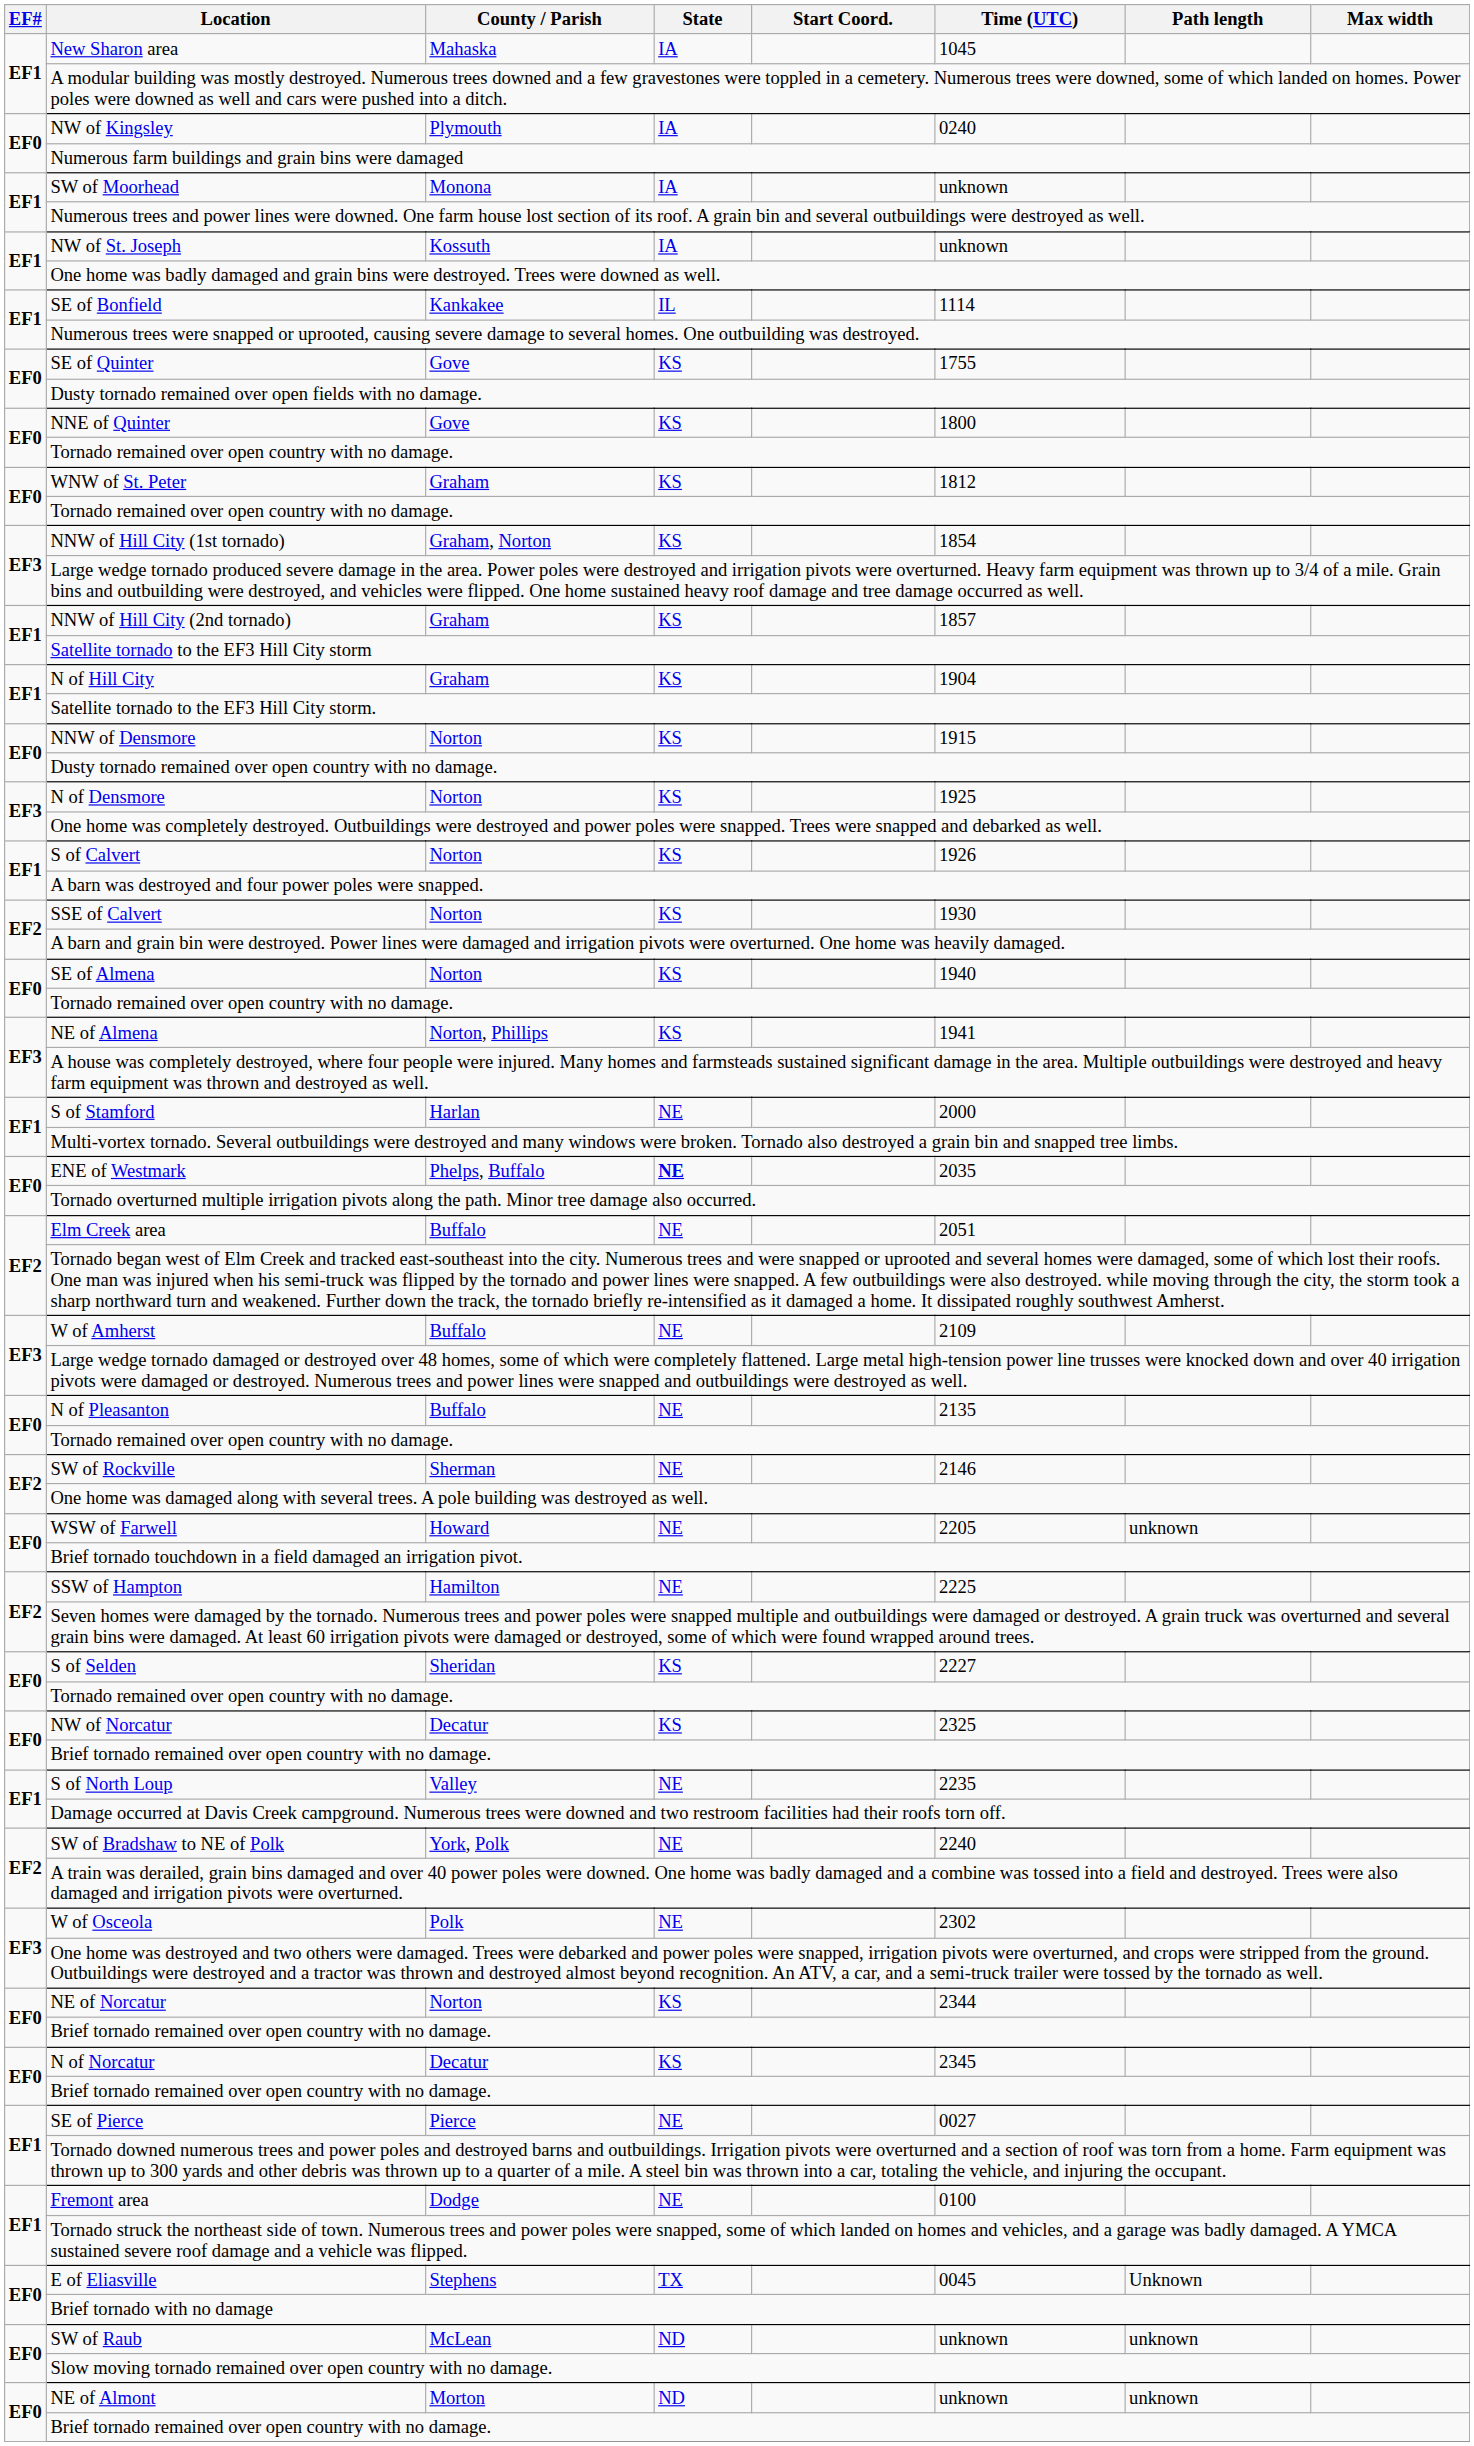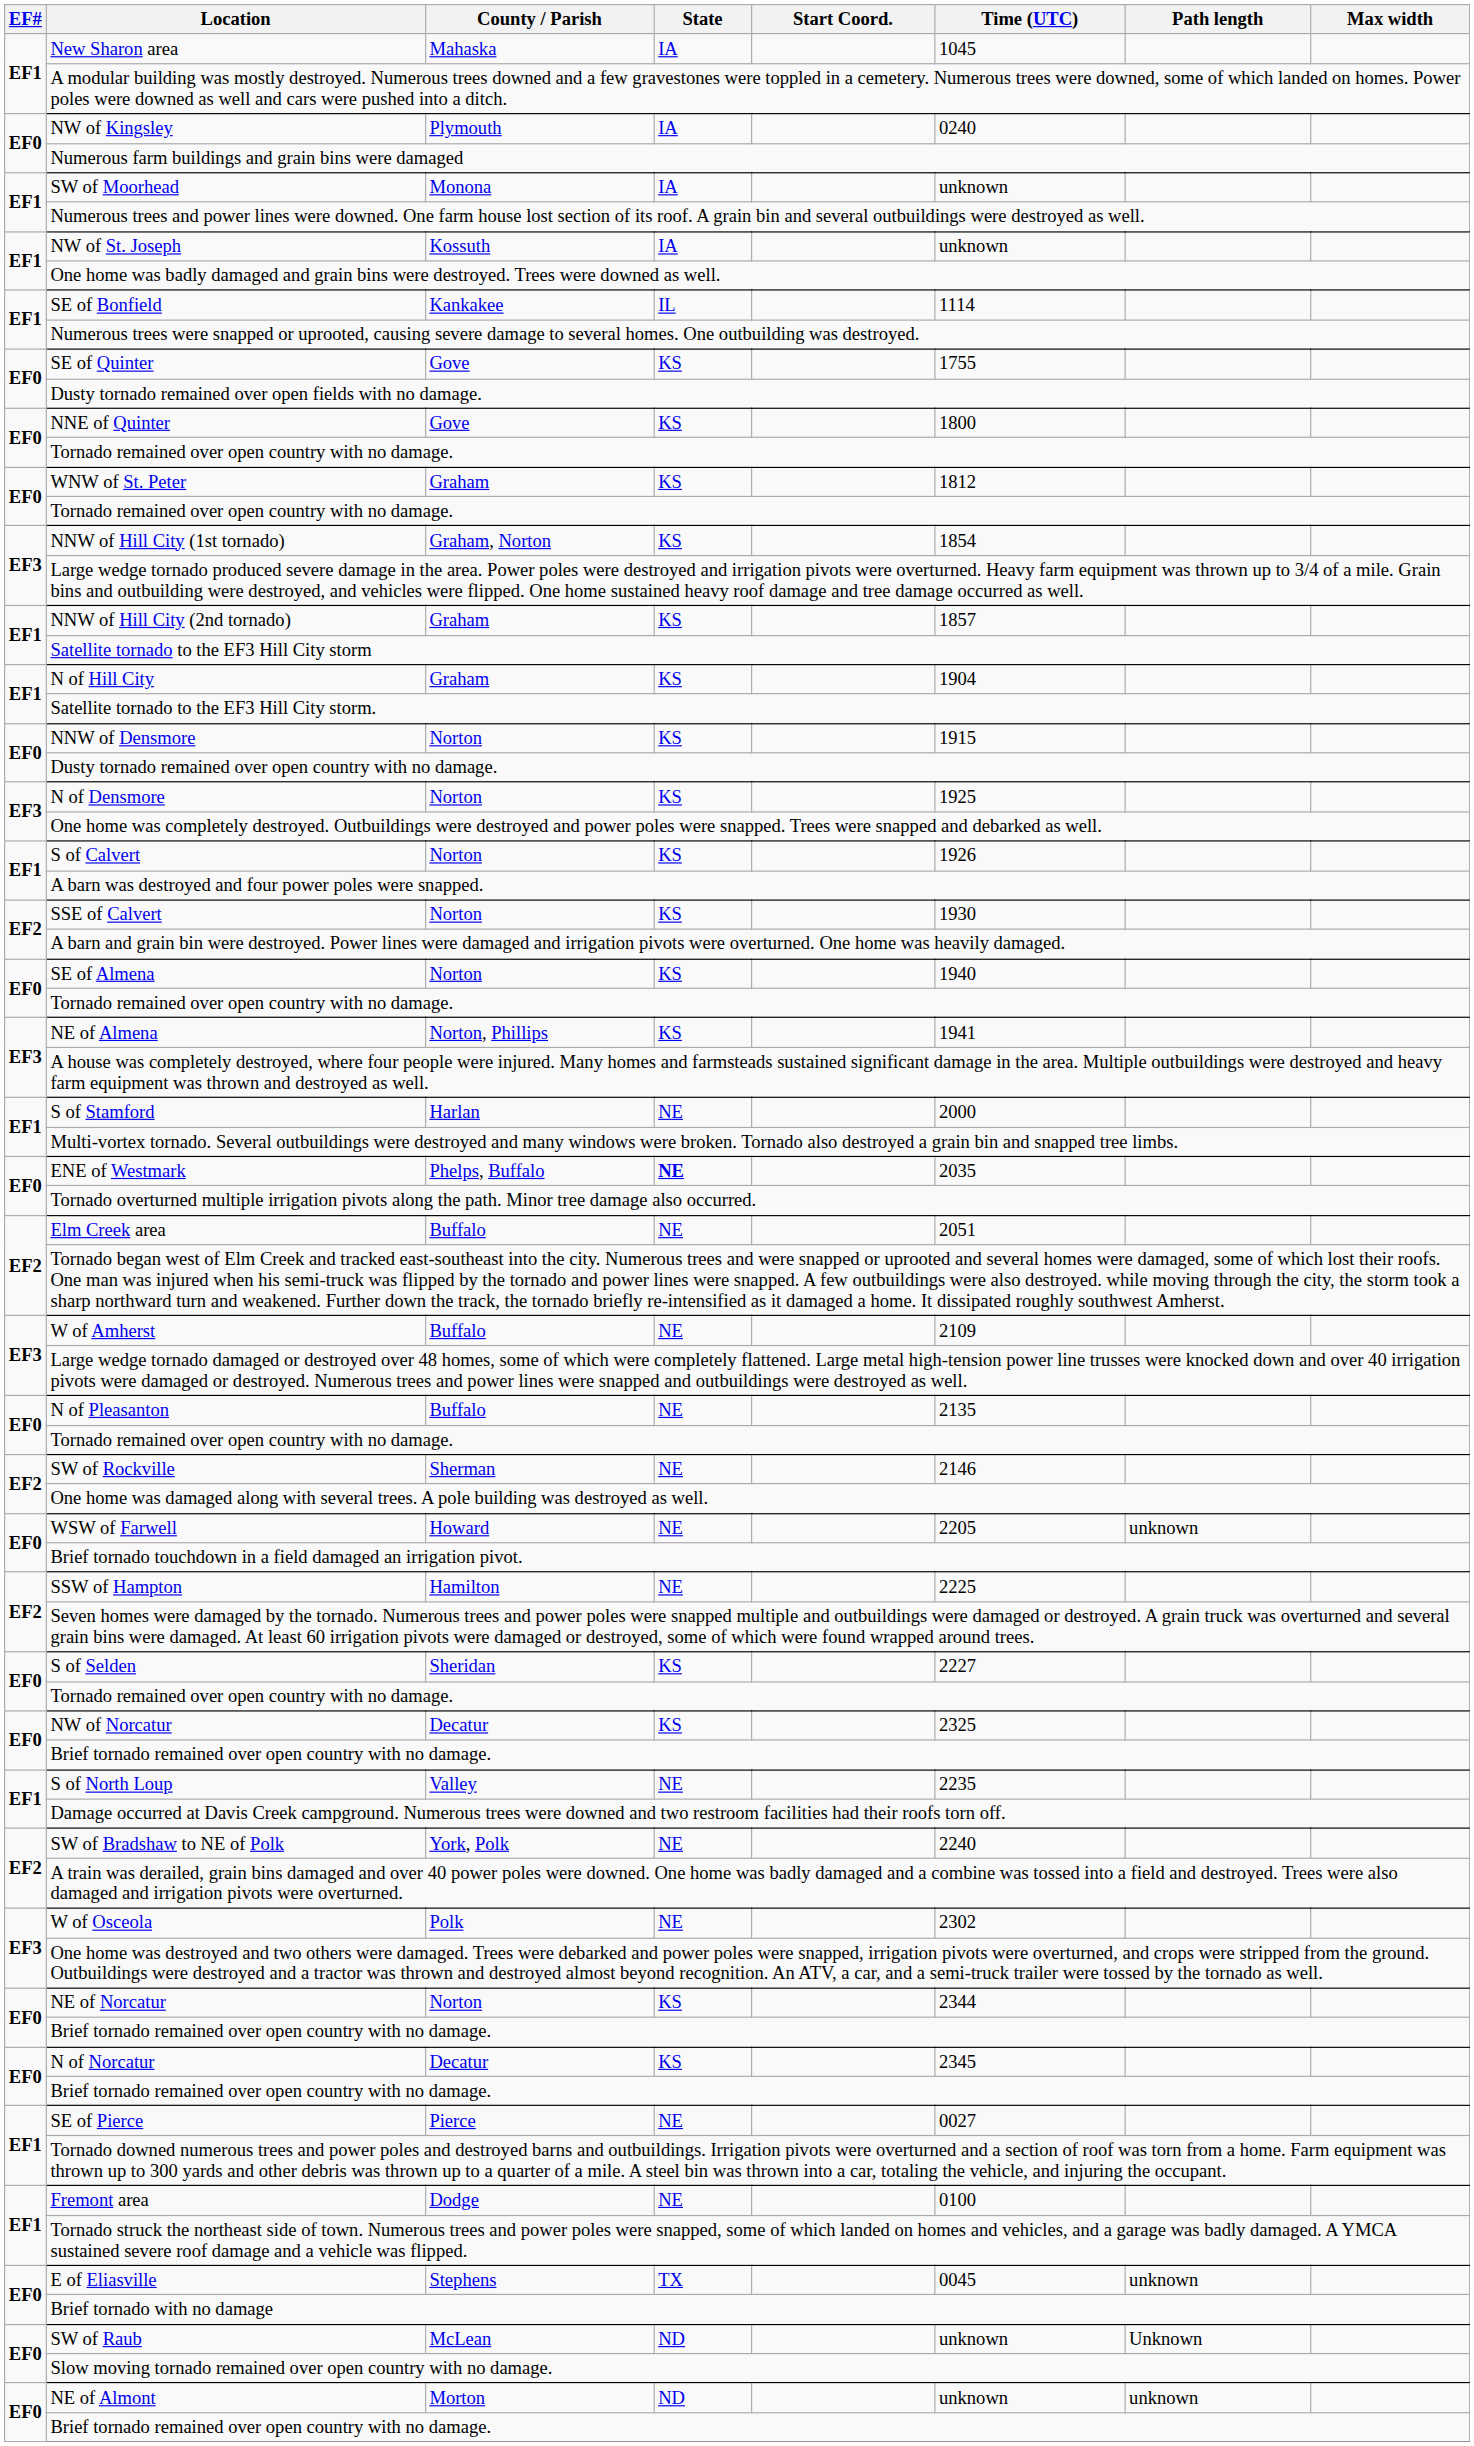(1166, 2279) Unknown -> (1164, 2279) unknown
(1164, 2338) unknown -> (1166, 2338) Unknown
